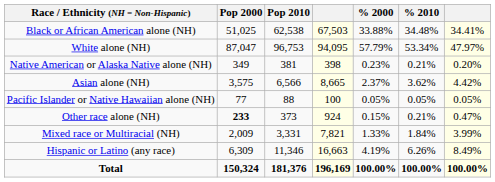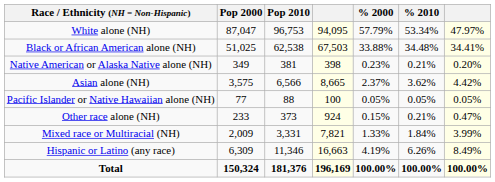rows swapped: (111, 47) <-> (111, 30)
(241, 116) bold -> (241, 116) normal
